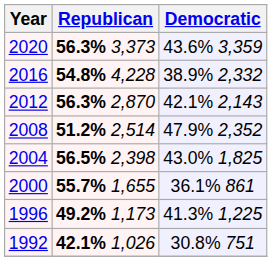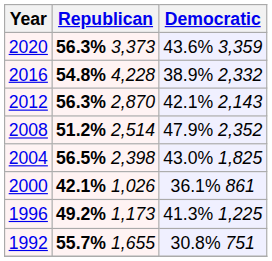(106, 186) 55.7% 1,655 -> (106, 186) 42.1% 1,026
(106, 242) 42.1% 1,026 -> (106, 242) 55.7% 1,655
